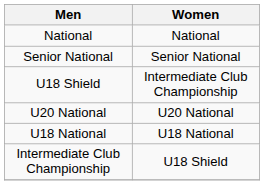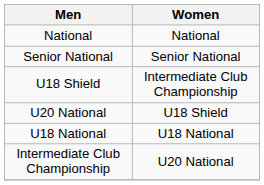(196, 112) U20 National -> (196, 112) U18 Shield
(196, 161) U18 Shield -> (196, 161) U20 National
